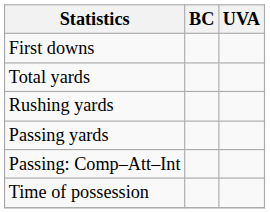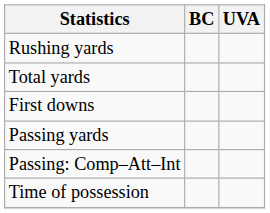rows swapped: (52, 48) <-> (61, 105)
